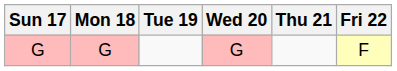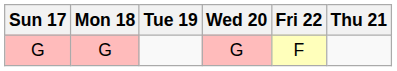columns swapped: (304, 20) <-> (364, 20)
